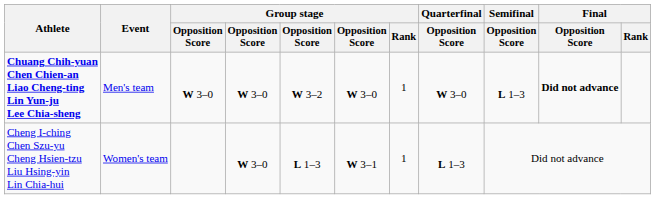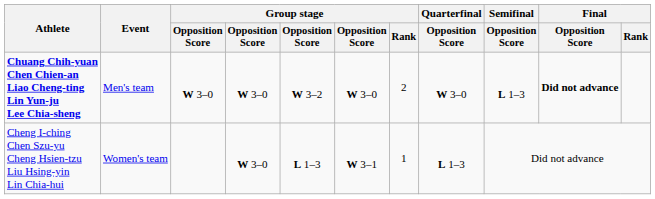(404, 88) 1 -> (404, 88) 2
